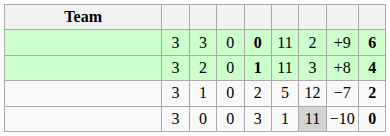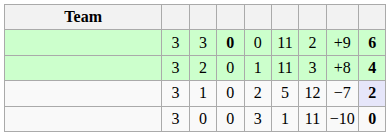(230, 42) normal -> (230, 42) bold
(258, 42) bold -> (258, 42) normal
(258, 67) bold -> (258, 67) normal
(372, 93) no background -> (372, 93) lavender background
(312, 118) lightgrey background -> (312, 118) no background
